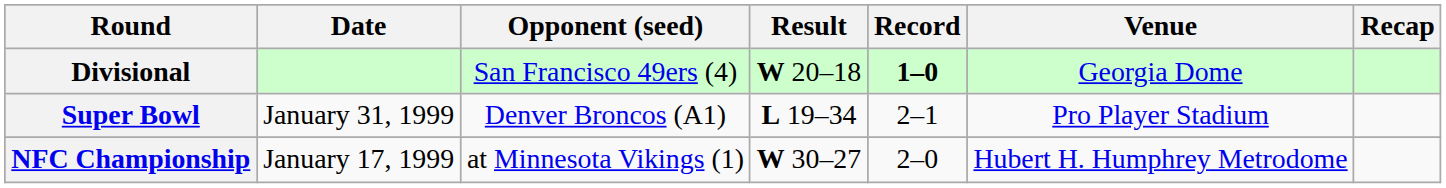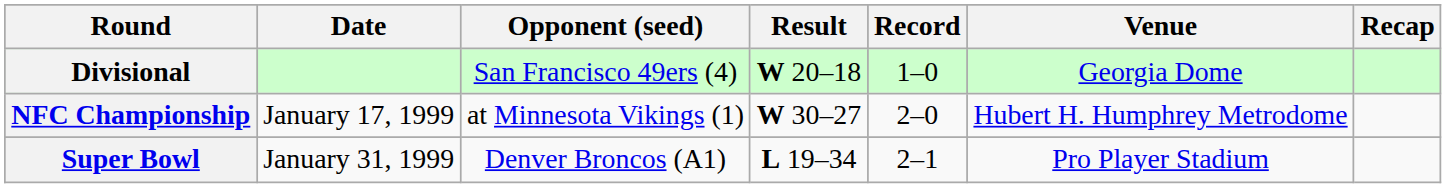(917, 70) bold -> (917, 70) normal
rows swapped: (131, 159) <-> (131, 114)
